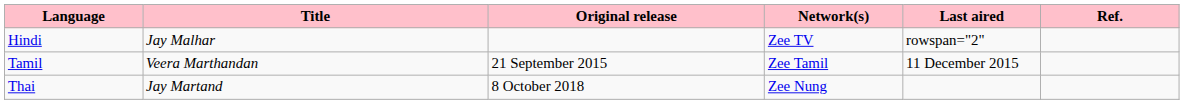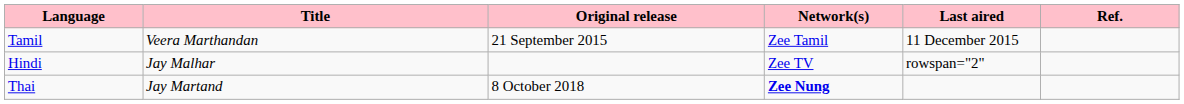rows swapped: (25, 63) <-> (25, 39)
(797, 87) normal -> (799, 87) bold
